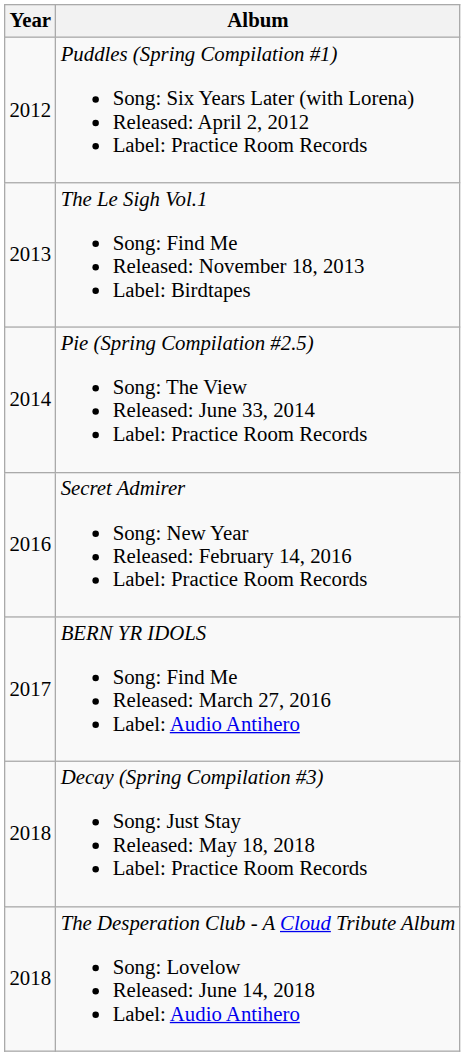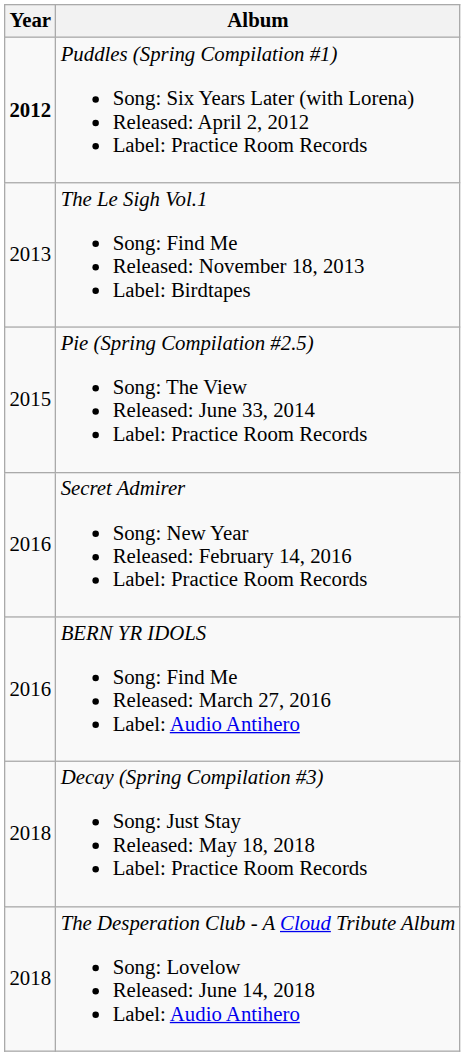(30, 109) normal -> (30, 109) bold
(30, 399) 2014 -> (30, 399) 2015
(30, 689) 2017 -> (30, 689) 2016
